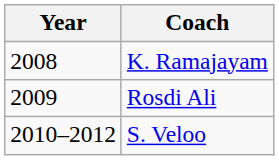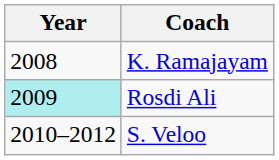(34, 97) no background -> (34, 97) paleturquoise background
